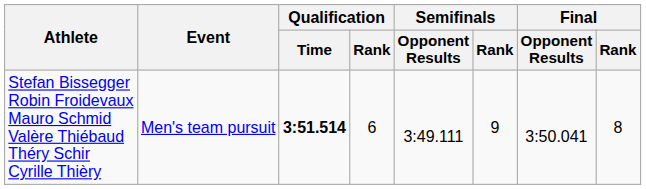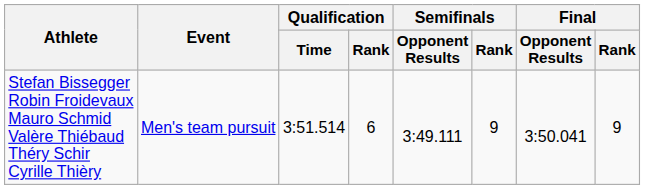(314, 128) bold -> (314, 128) normal
(618, 128) 8 -> (617, 128) 9
